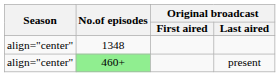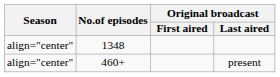(113, 63) lightgreen background -> (113, 63) no background
